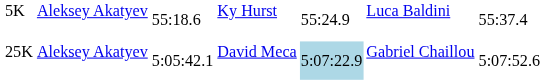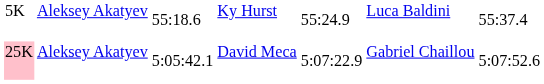(19, 60) no background -> (19, 60) pink background
(332, 60) lightblue background -> (332, 60) no background
